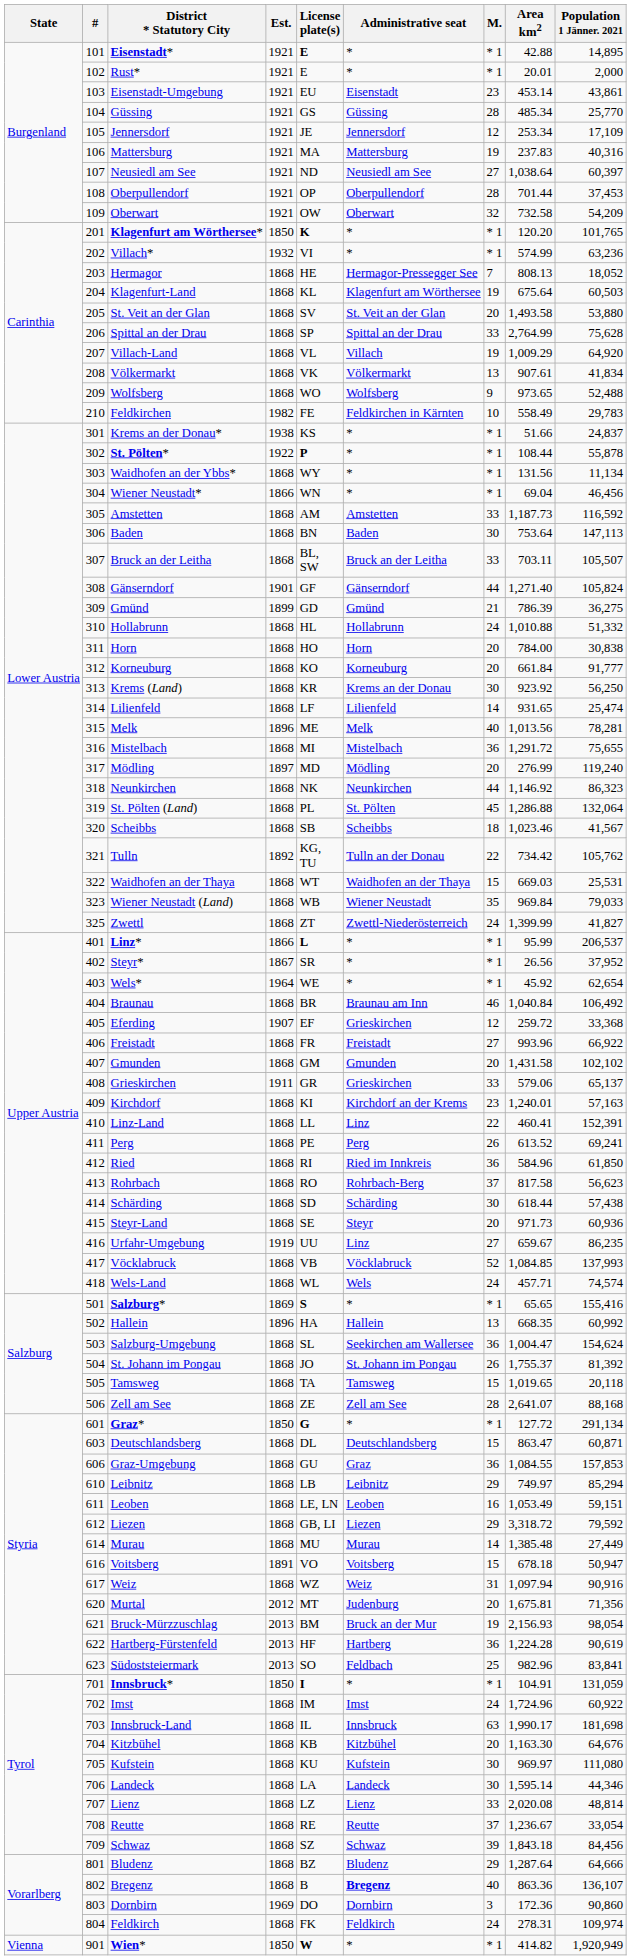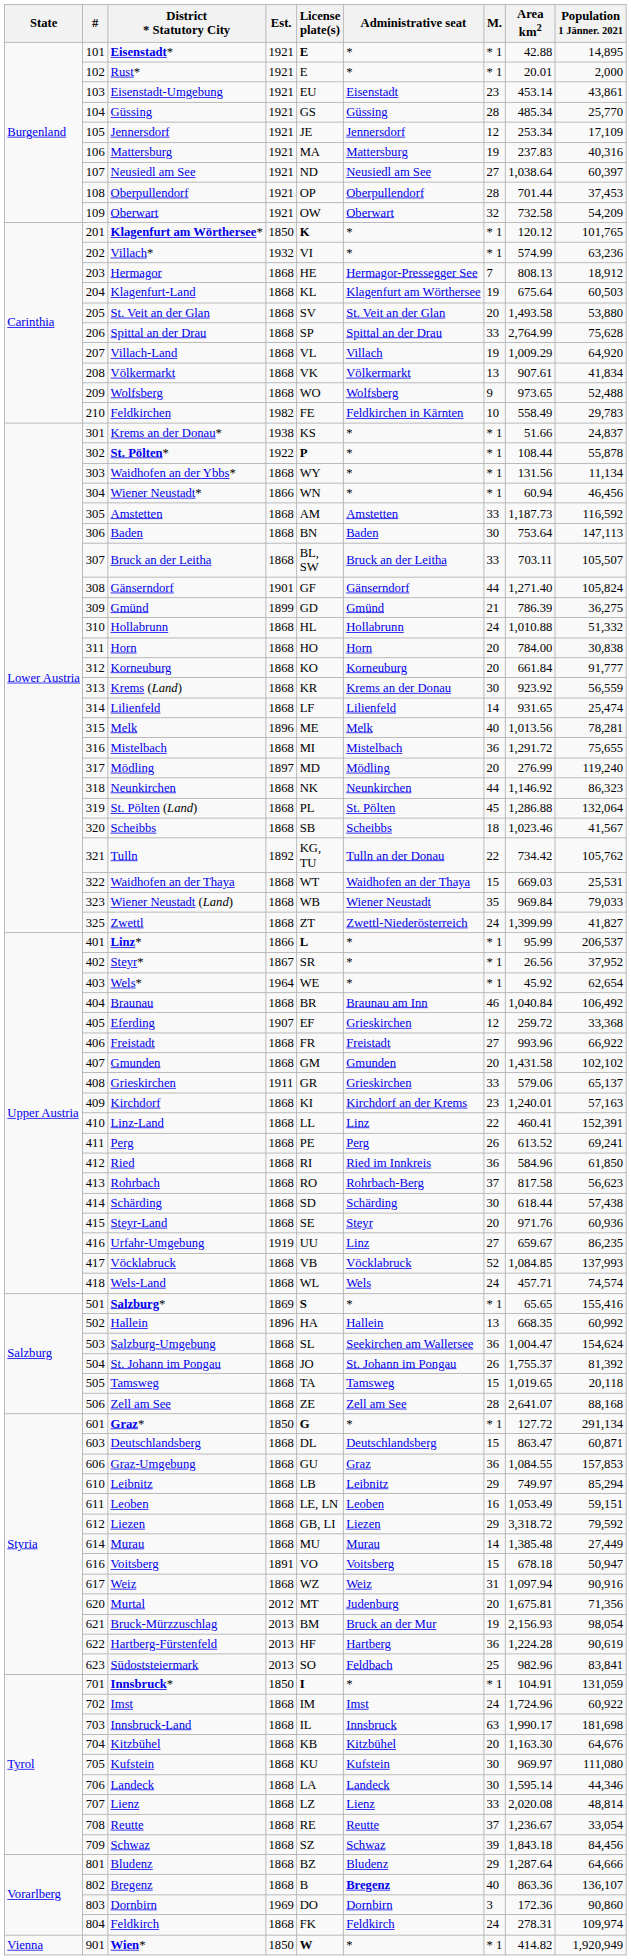(535, 232) 120.20 -> (535, 232) 120.12
(606, 272) 18,052 -> (606, 272) 18,912
(538, 493) 69.04 -> (538, 493) 60.94
(606, 687) 56,250 -> (606, 687) 56,559
(535, 1223) 971.73 -> (535, 1223) 971.76
